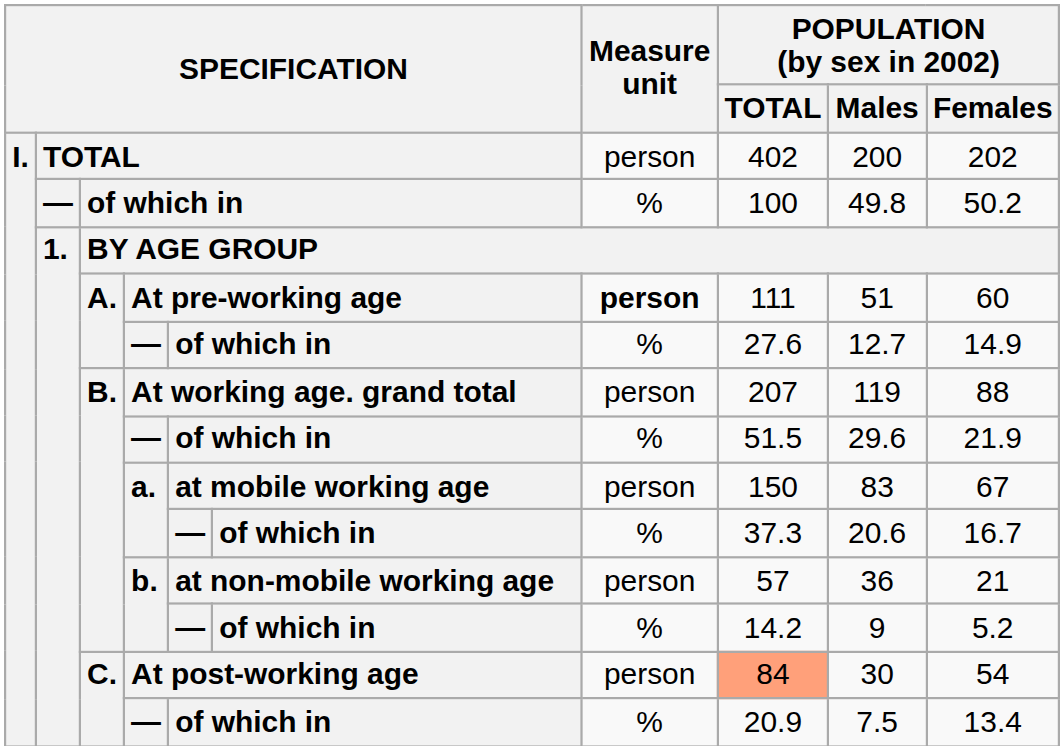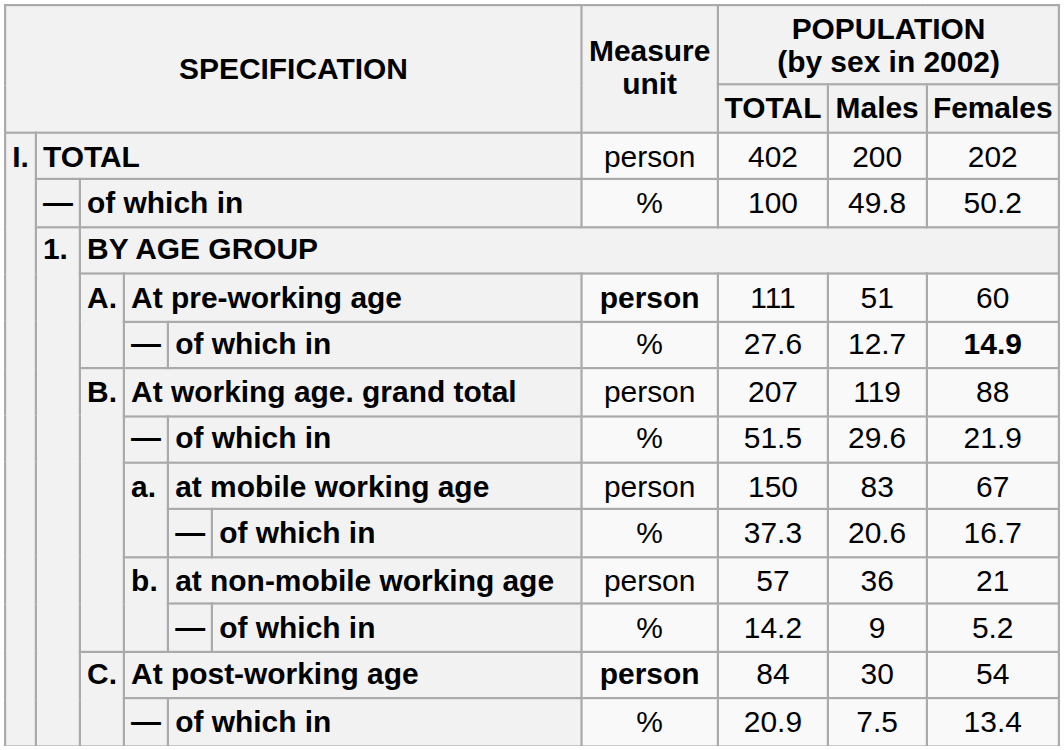(993, 344) normal -> (993, 344) bold
(650, 674) normal -> (650, 674) bold
(773, 674) lightsalmon background -> (773, 674) no background
